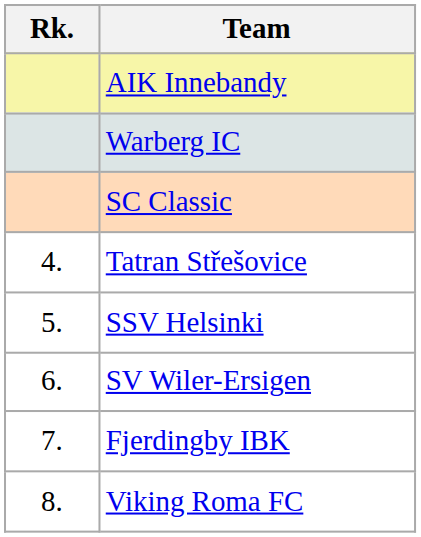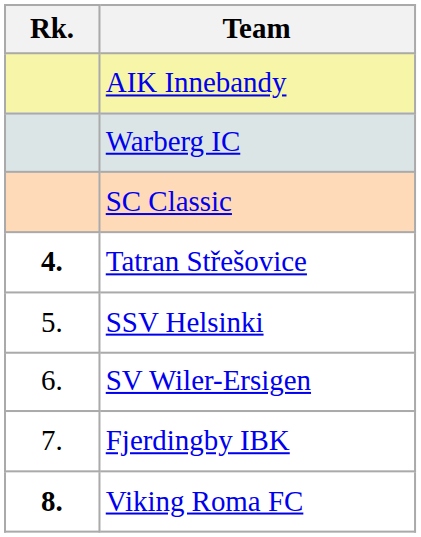(52, 261) normal -> (52, 261) bold
(52, 501) normal -> (52, 501) bold
